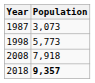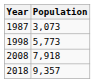(46, 71) bold -> (46, 71) normal
